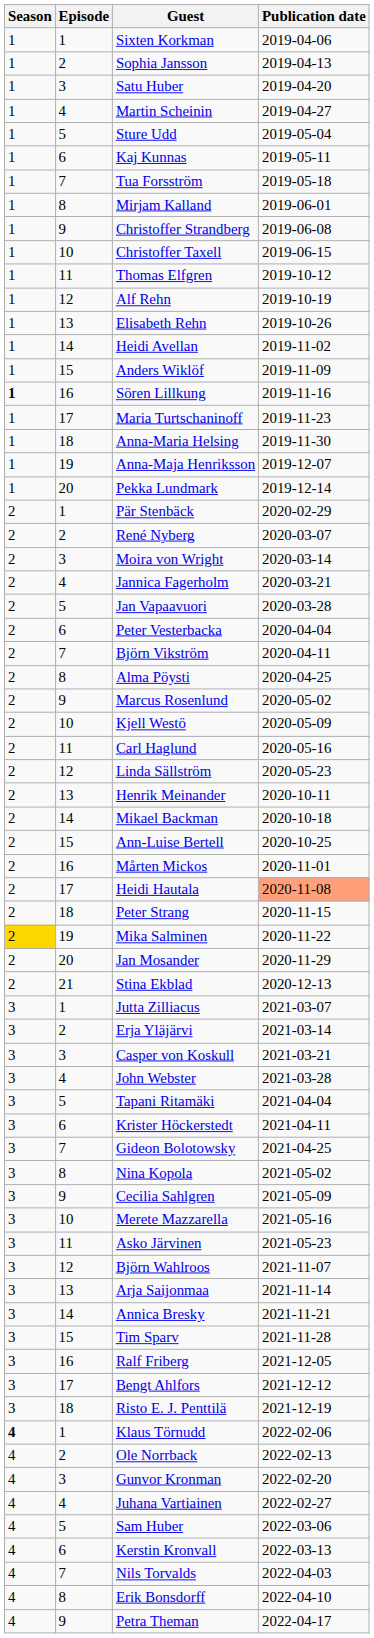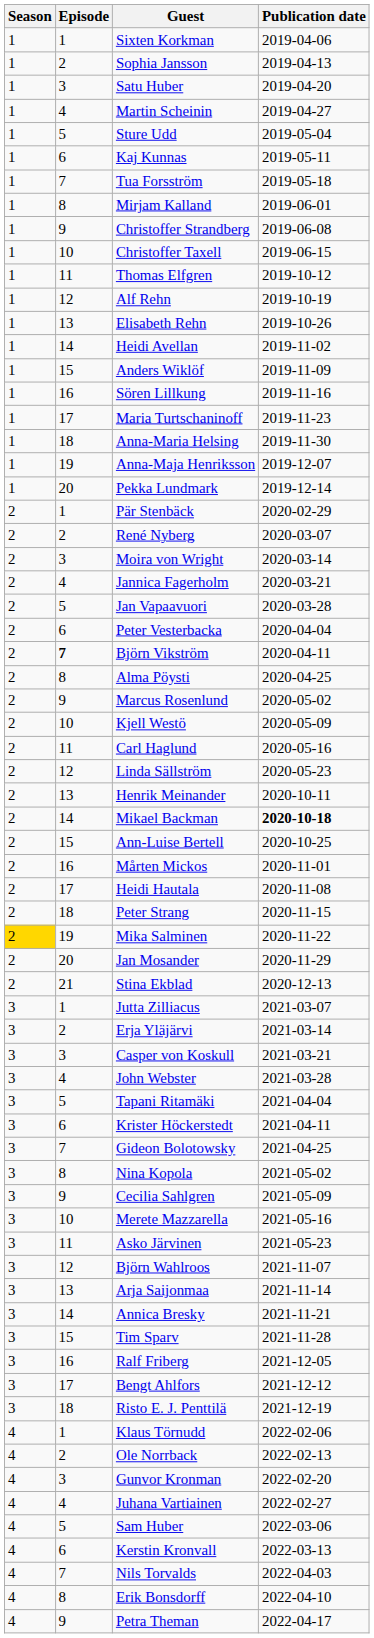(12, 393) bold -> (12, 393) normal
(62, 653) normal -> (62, 653) bold
(297, 818) normal -> (297, 818) bold
(296, 889) lightsalmon background -> (296, 889) no background
(12, 1432) bold -> (12, 1432) normal
